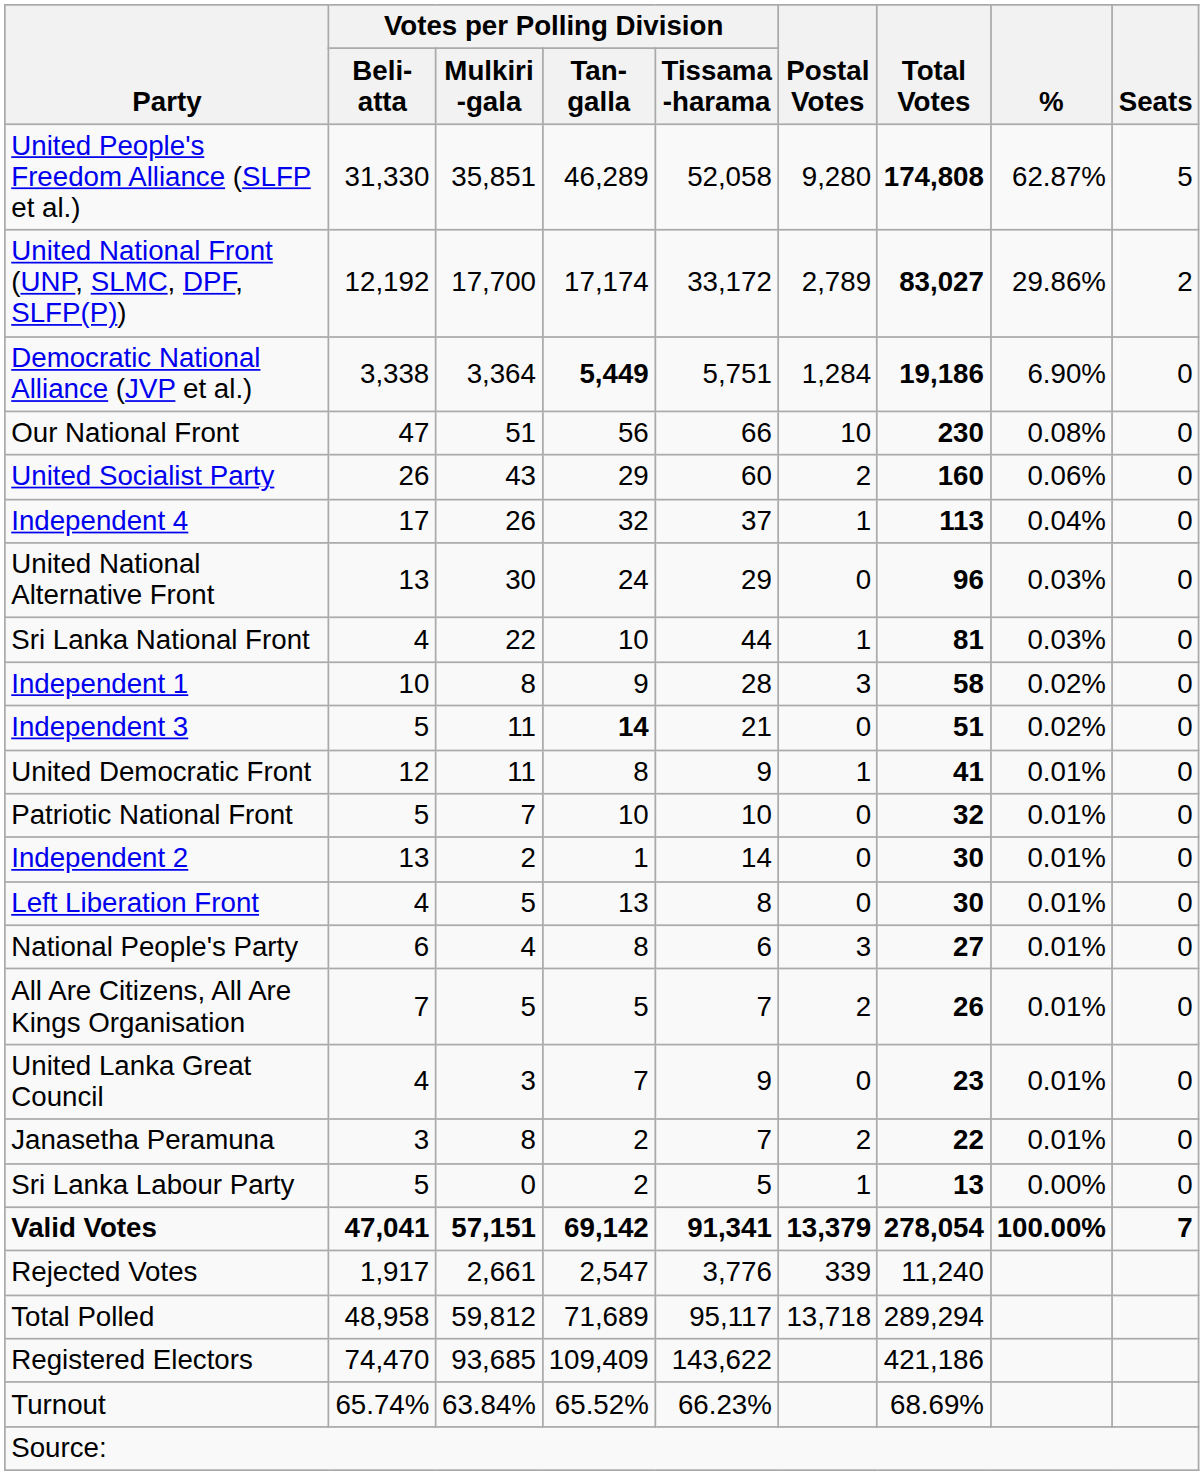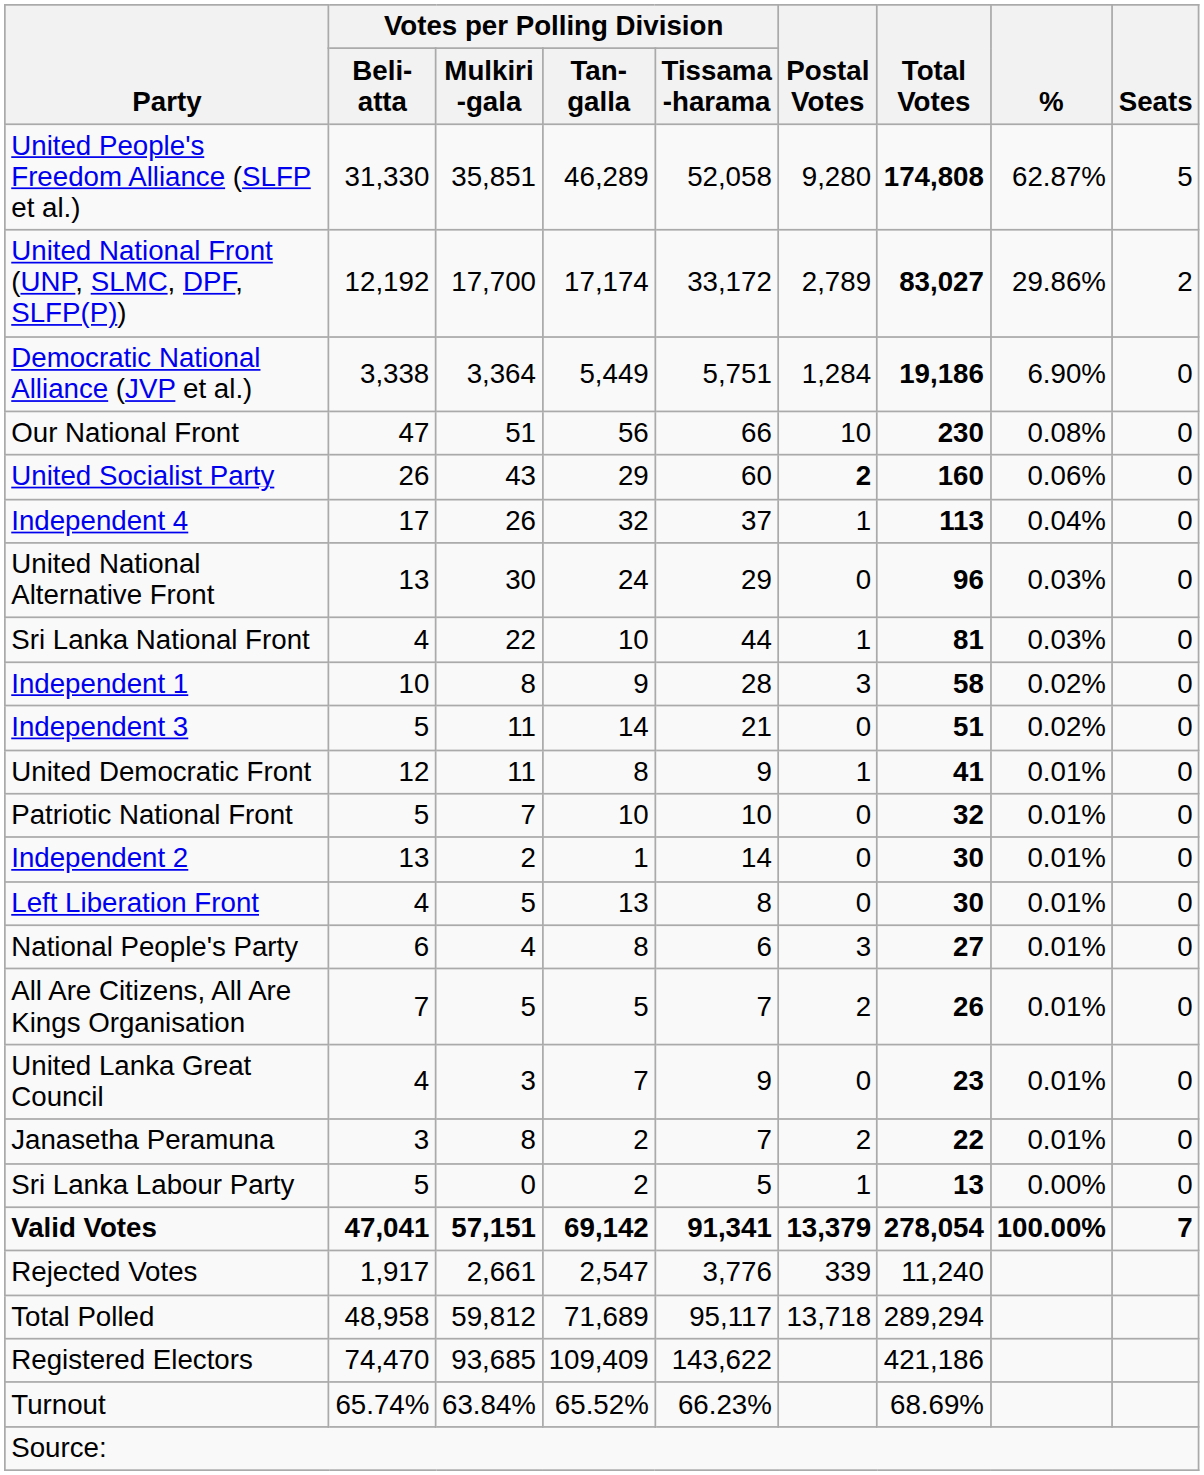(614, 373) bold -> (614, 373) normal
(863, 476) normal -> (863, 476) bold
(633, 727) bold -> (633, 727) normal
